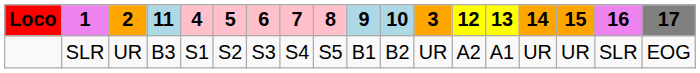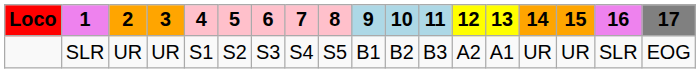columns swapped: (433, 20) <-> (163, 20)
